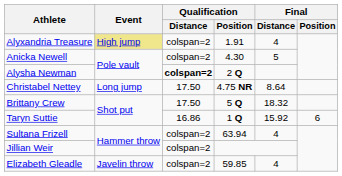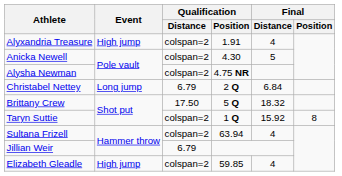(119, 42) khaki background -> (119, 42) no background
(188, 72) bold -> (187, 72) normal
(235, 72) 2 Q -> (231, 72) 4.75 NR
(188, 88) 17.50 -> (187, 88) 6.79
(235, 88) 4.75 NR -> (231, 88) 2 Q
(276, 88) 8.64 -> (273, 88) 6.84
(188, 118) 16.86 -> (187, 118) colspan=2
(317, 118) 6 -> (314, 118) 8
(188, 149) colspan=2 -> (187, 149) 6.79
(125, 164) Javelin throw -> (119, 164) High jump
